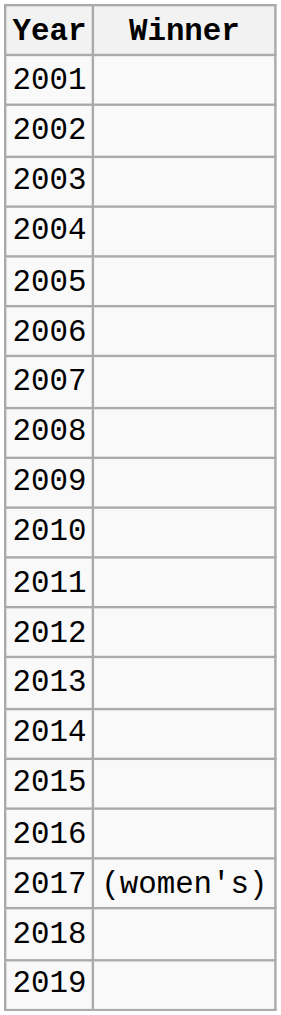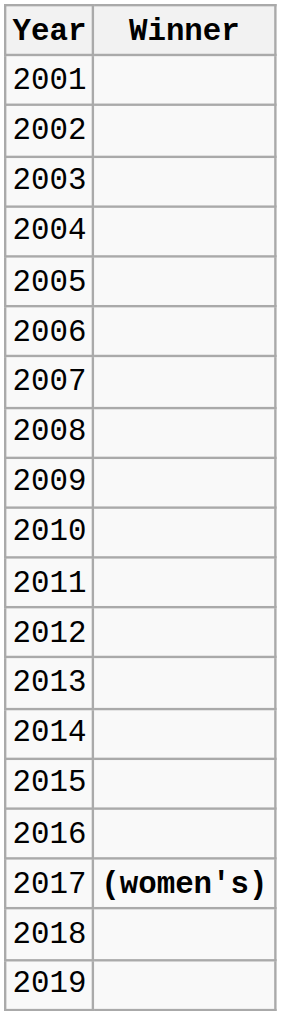(184, 884) normal -> (184, 884) bold
